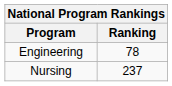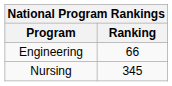(132, 52) 78 -> (132, 52) 66
(132, 71) 237 -> (132, 71) 345
